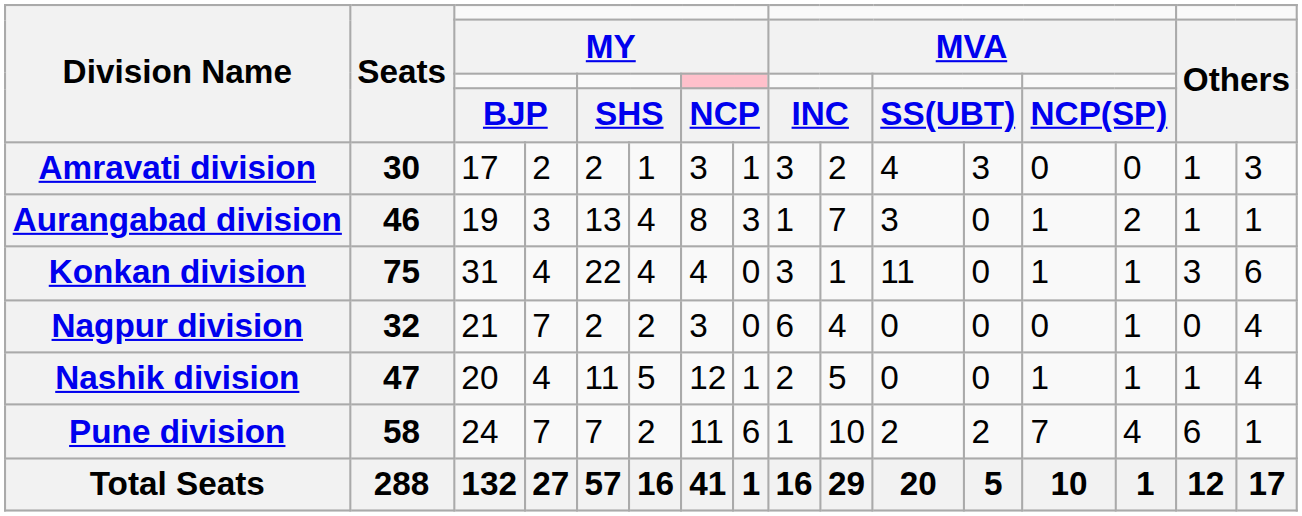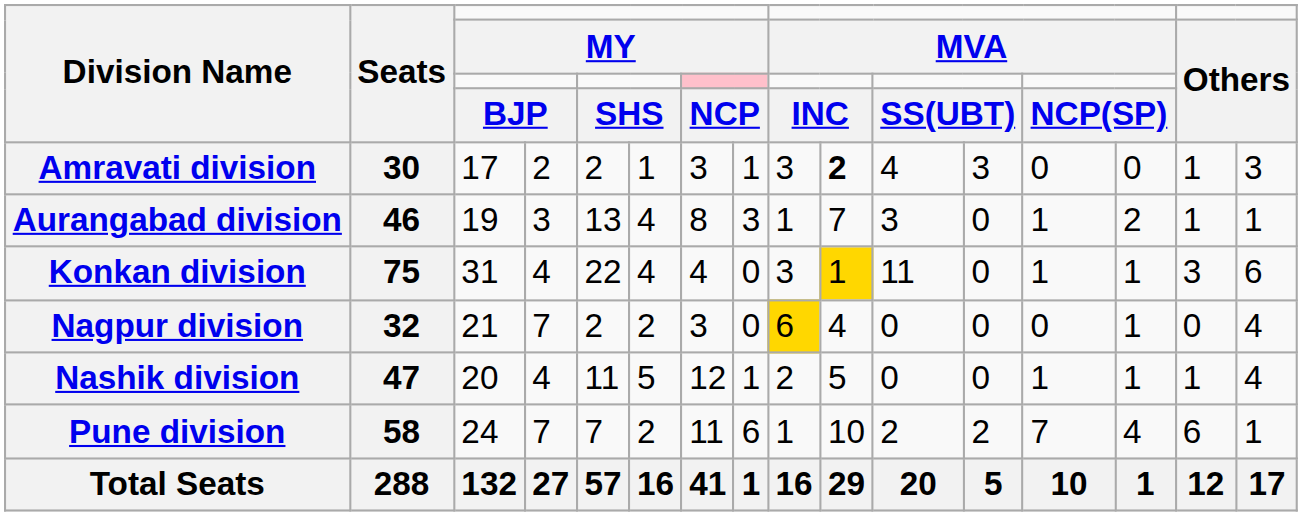(837, 167) normal -> (837, 167) bold
(837, 272) no background -> (837, 272) gold background
(785, 325) no background -> (785, 325) gold background
